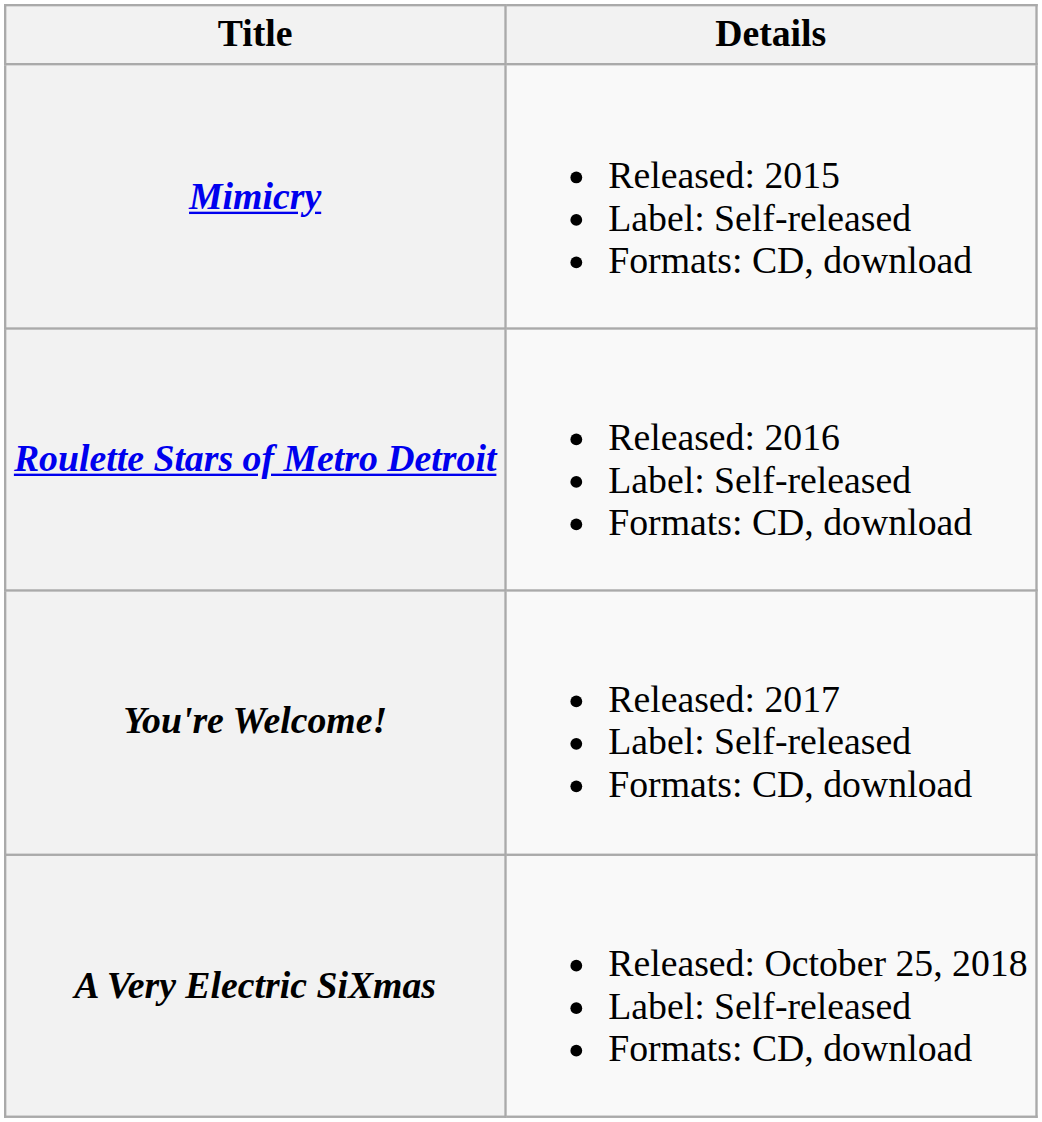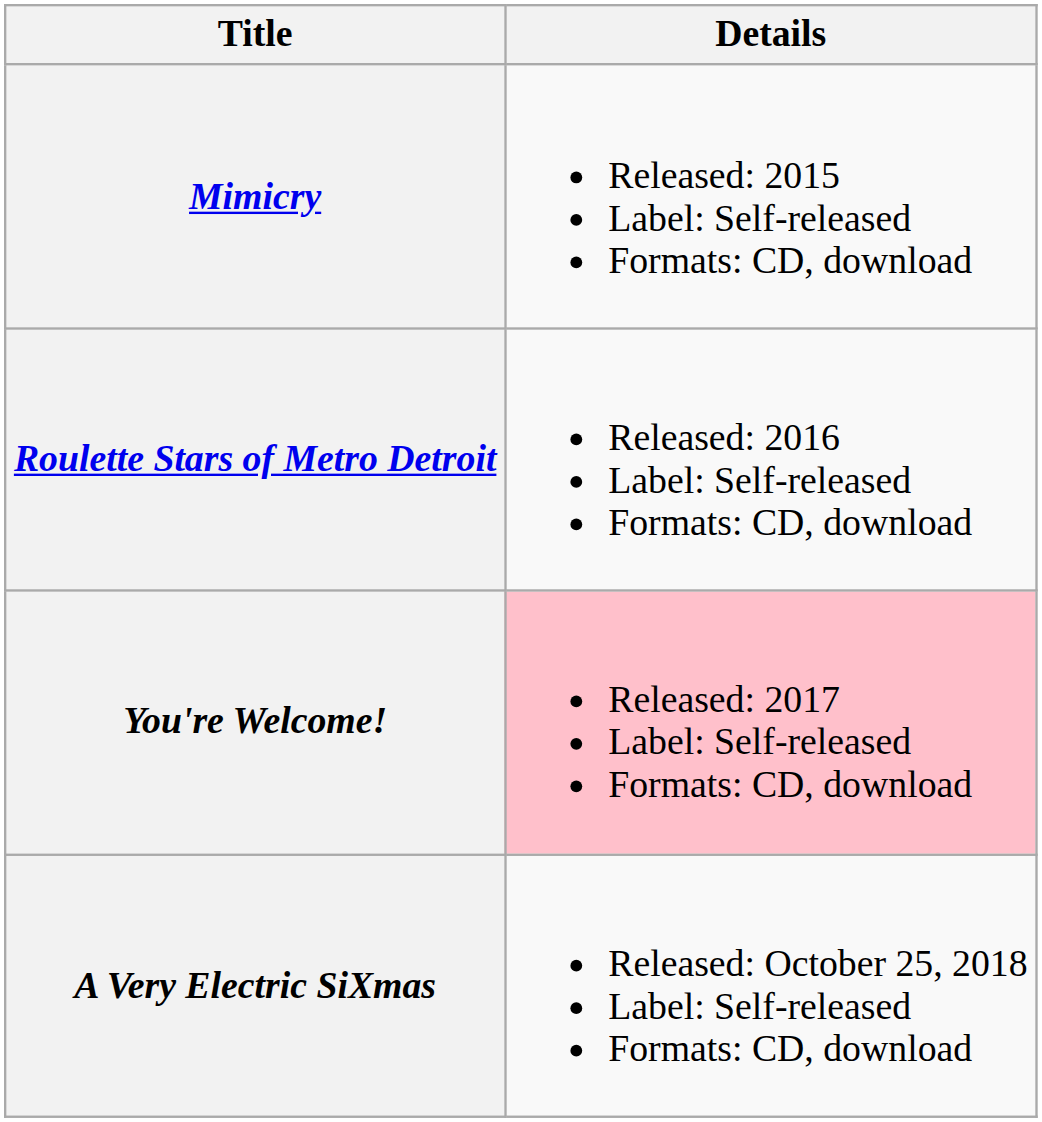(771, 743) no background -> (771, 743) pink background
